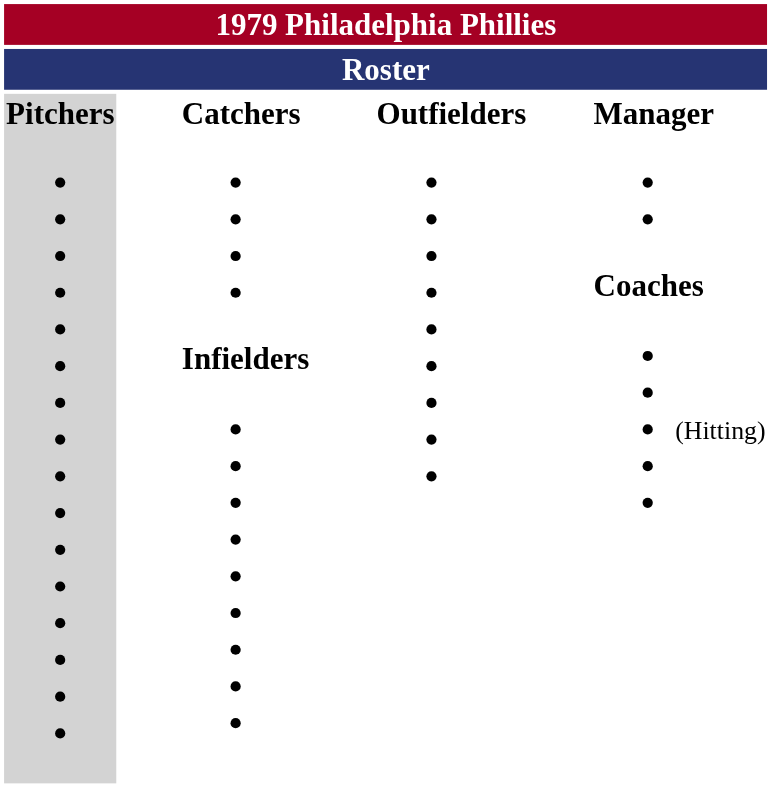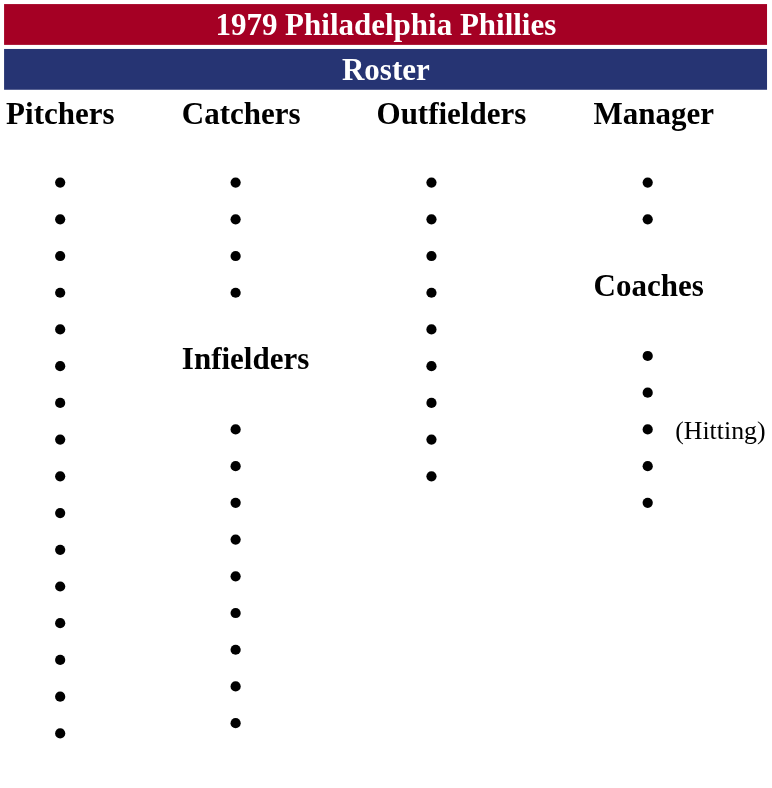(60, 423) lightgrey background -> (60, 423) no background
